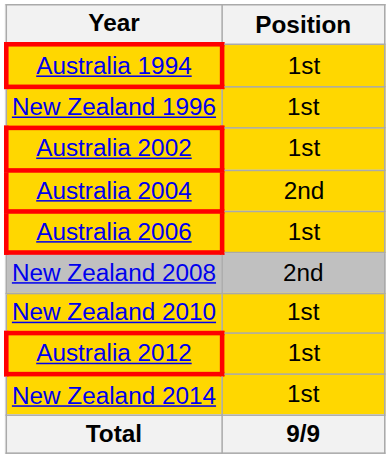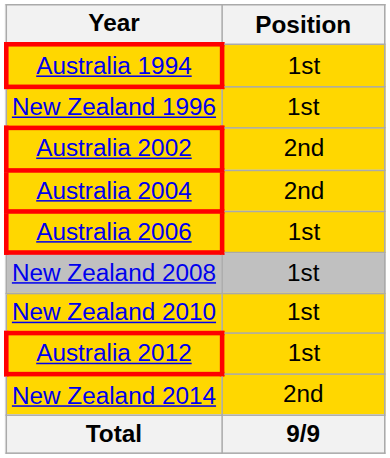(304, 148) 1st -> (304, 148) 2nd
(303, 272) 2nd -> (303, 272) 1st
(303, 394) 1st -> (303, 394) 2nd
